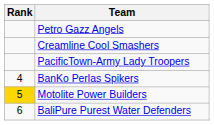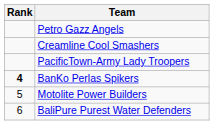(20, 78) normal -> (20, 78) bold
(20, 95) gold background -> (20, 95) no background
